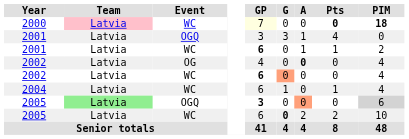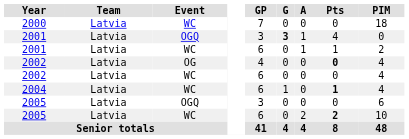(108, 24) pink background -> (108, 24) no background
(261, 24) lightyellow background -> (261, 24) no background
(335, 24) bold -> (335, 24) normal
(381, 24) bold -> (381, 24) normal
(286, 37) normal -> (286, 37) bold
(261, 50) bold -> (261, 50) normal
(303, 63) bold -> (303, 63) normal
(335, 63) normal -> (335, 63) bold
(261, 76) bold -> (261, 76) normal
(286, 76) lightsalmon background -> (286, 76) no background
(335, 89) normal -> (335, 89) bold
(108, 102) lightgreen background -> (108, 102) no background
(261, 102) bold -> (261, 102) normal
(303, 102) lightsalmon background -> (303, 102) no background
(381, 102) lightgrey background -> (381, 102) no background
(286, 115) bold -> (286, 115) normal
(335, 115) normal -> (335, 115) bold
